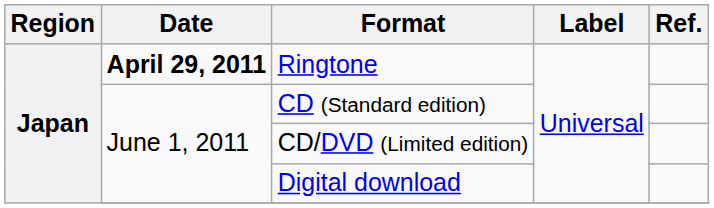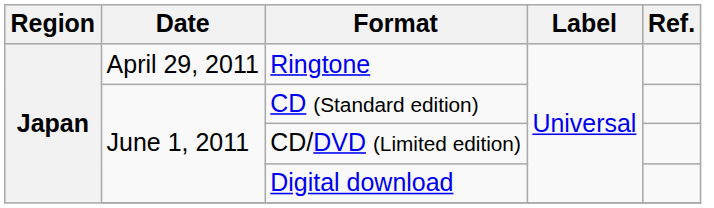(186, 63) bold -> (183, 63) normal
